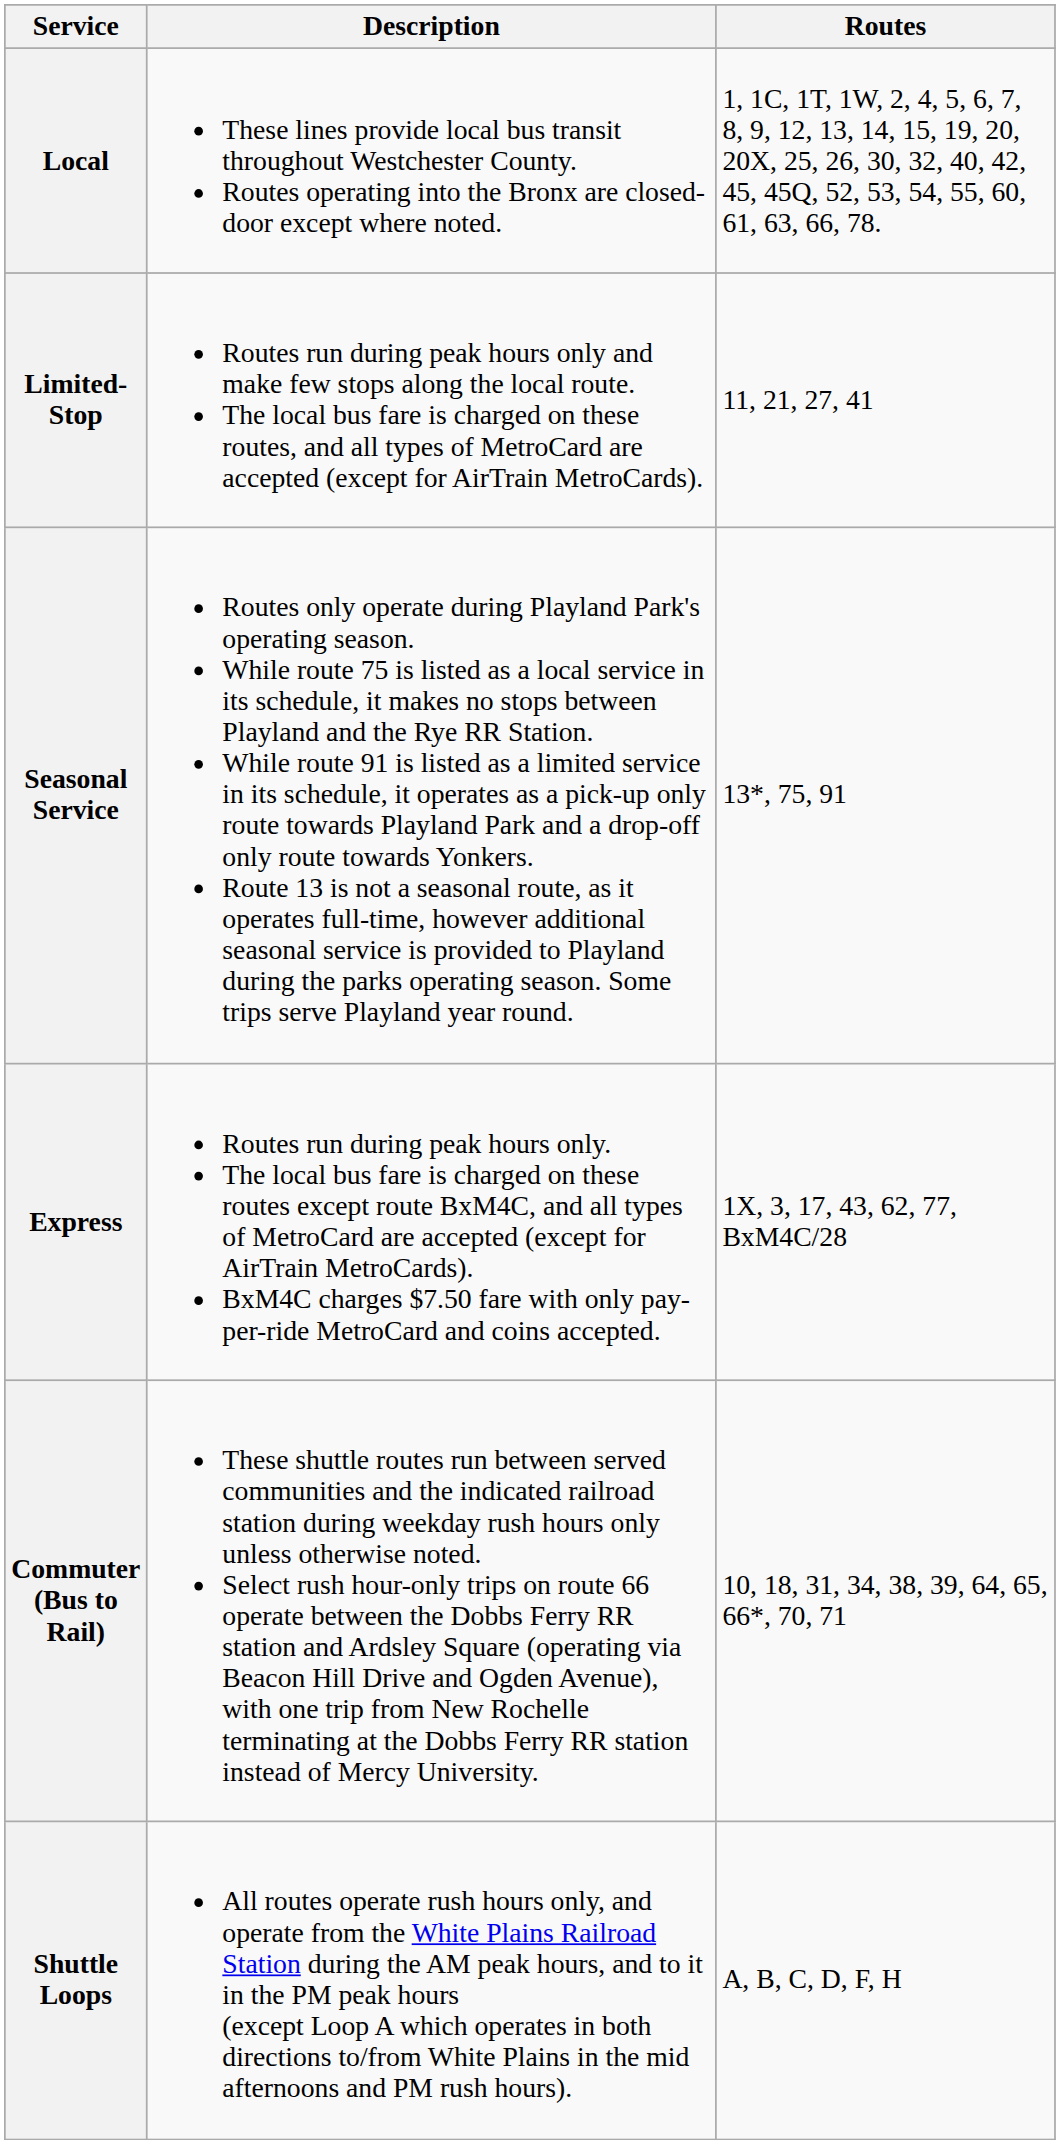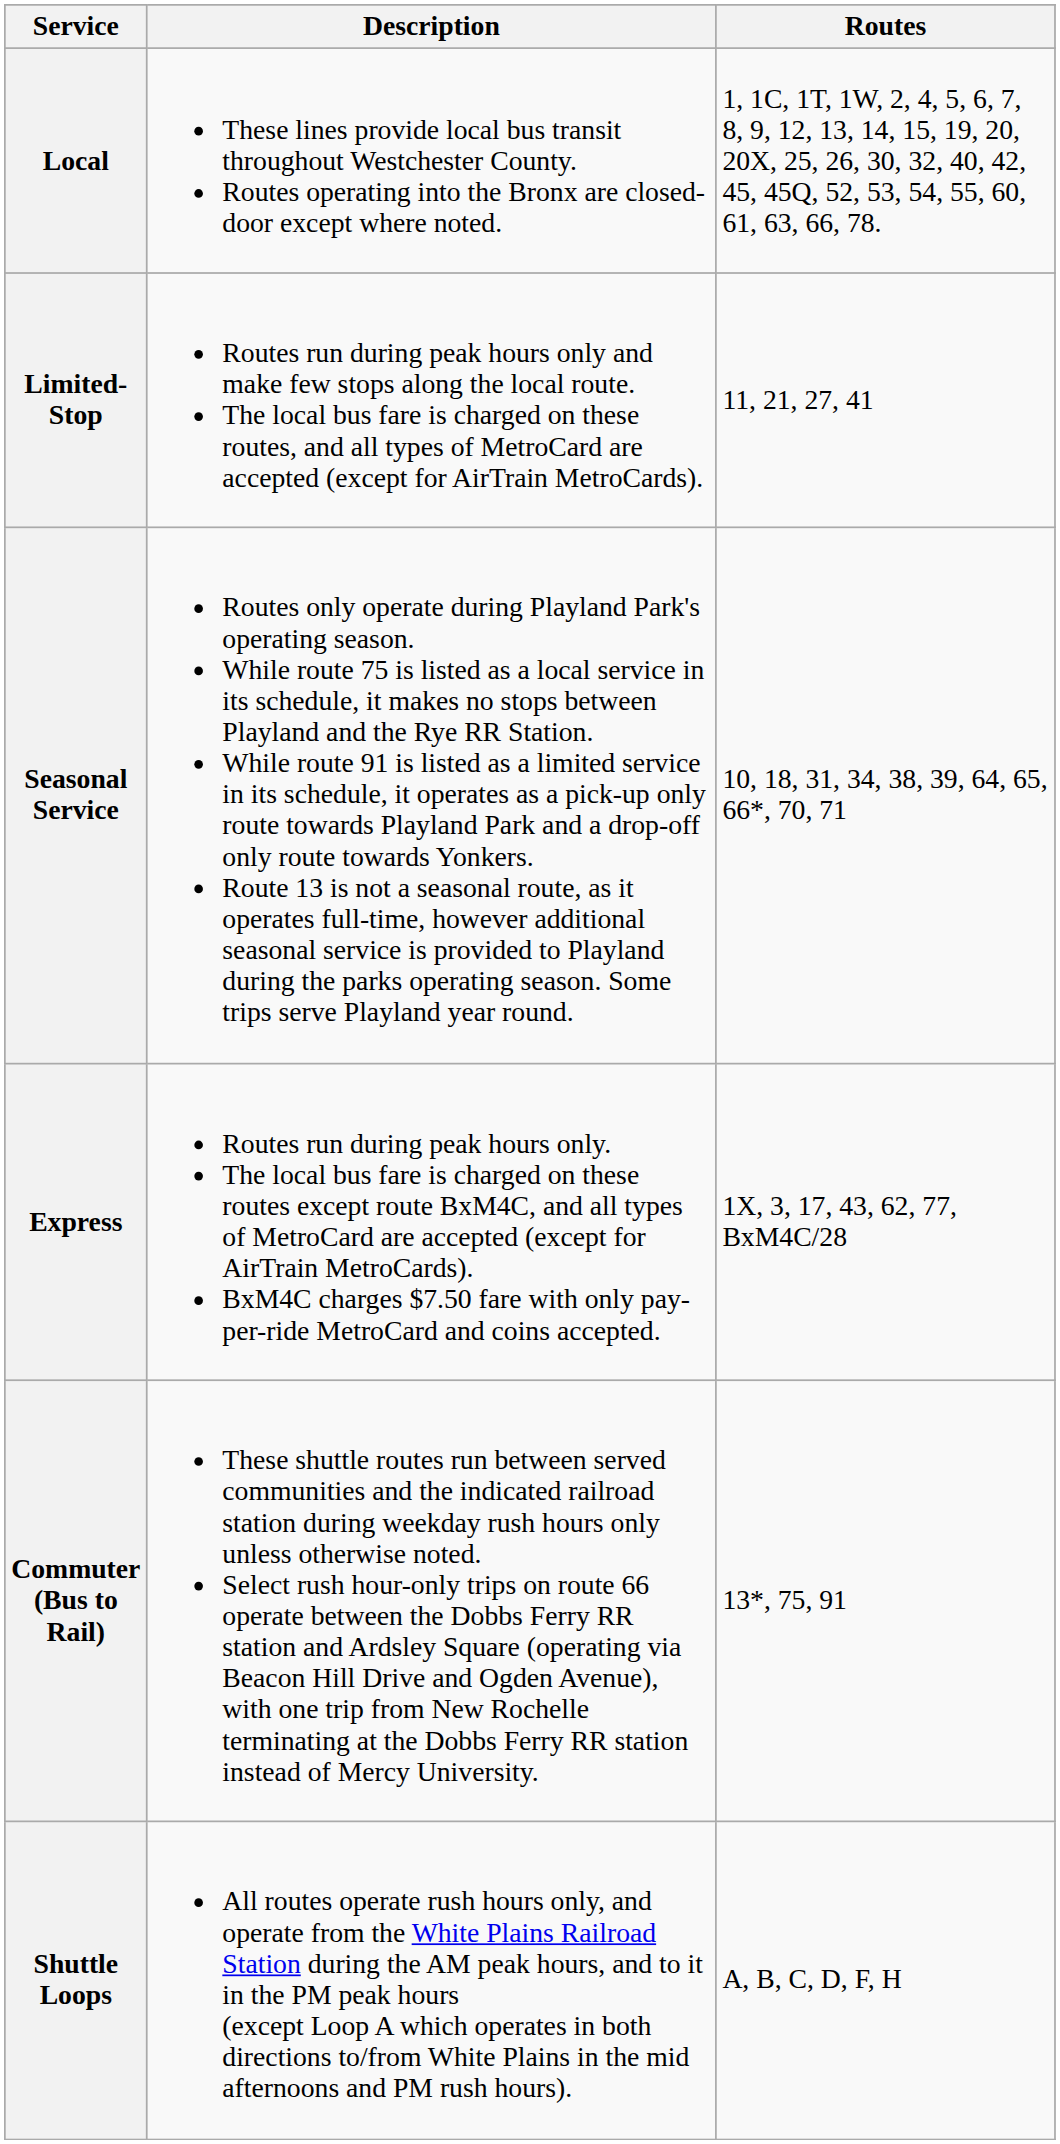(785, 794) 13*, 75, 91 -> (885, 794) 10, 18, 31, 34, 38, 39, 64, 65, 66*, 70, 71
(885, 1600) 10, 18, 31, 34, 38, 39, 64, 65, 66*, 70, 71 -> (785, 1600) 13*, 75, 91
